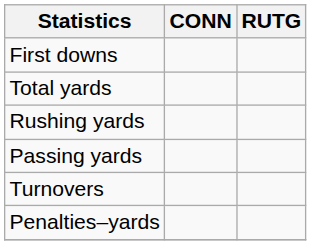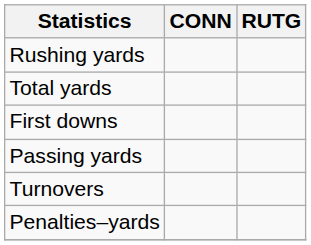rows swapped: (64, 54) <-> (77, 121)
